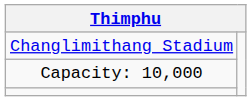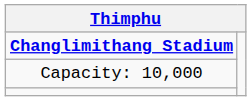(122, 46) normal -> (122, 46) bold
